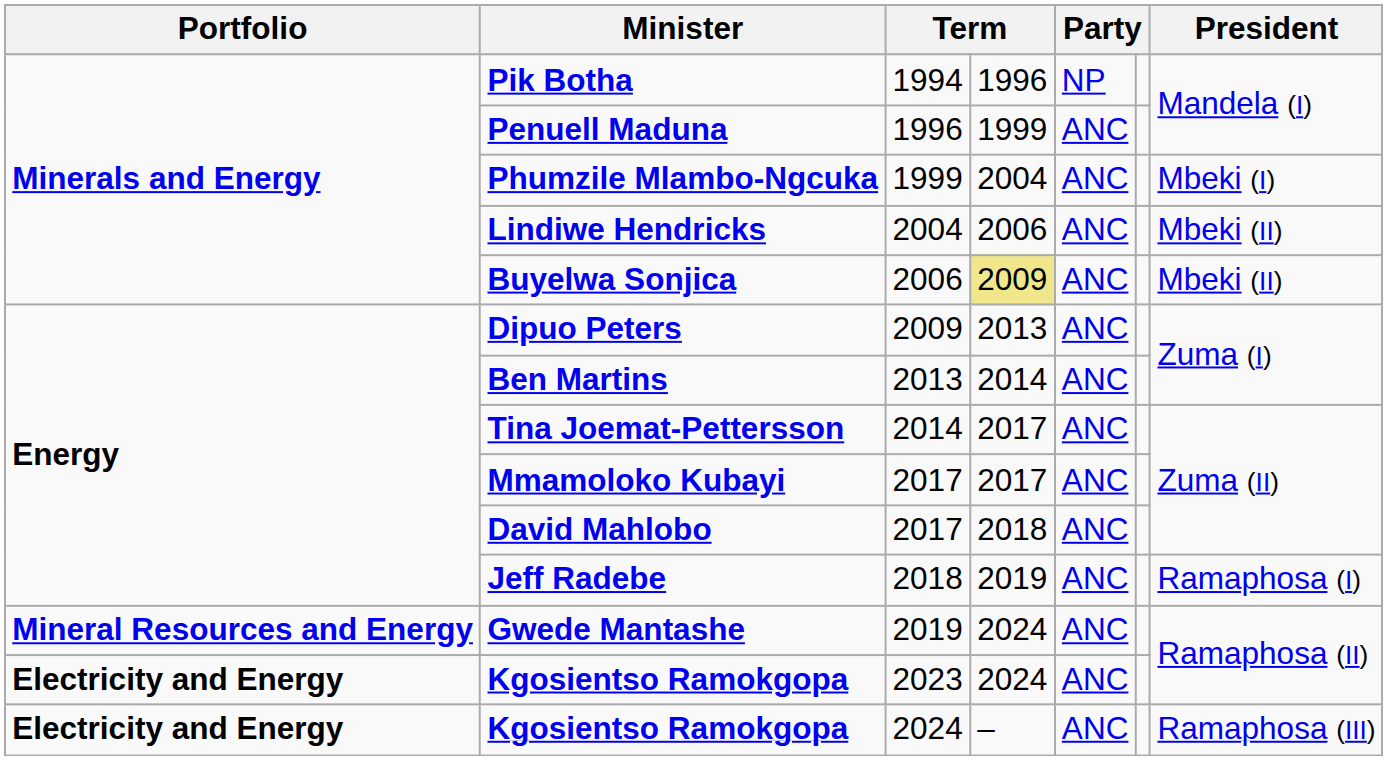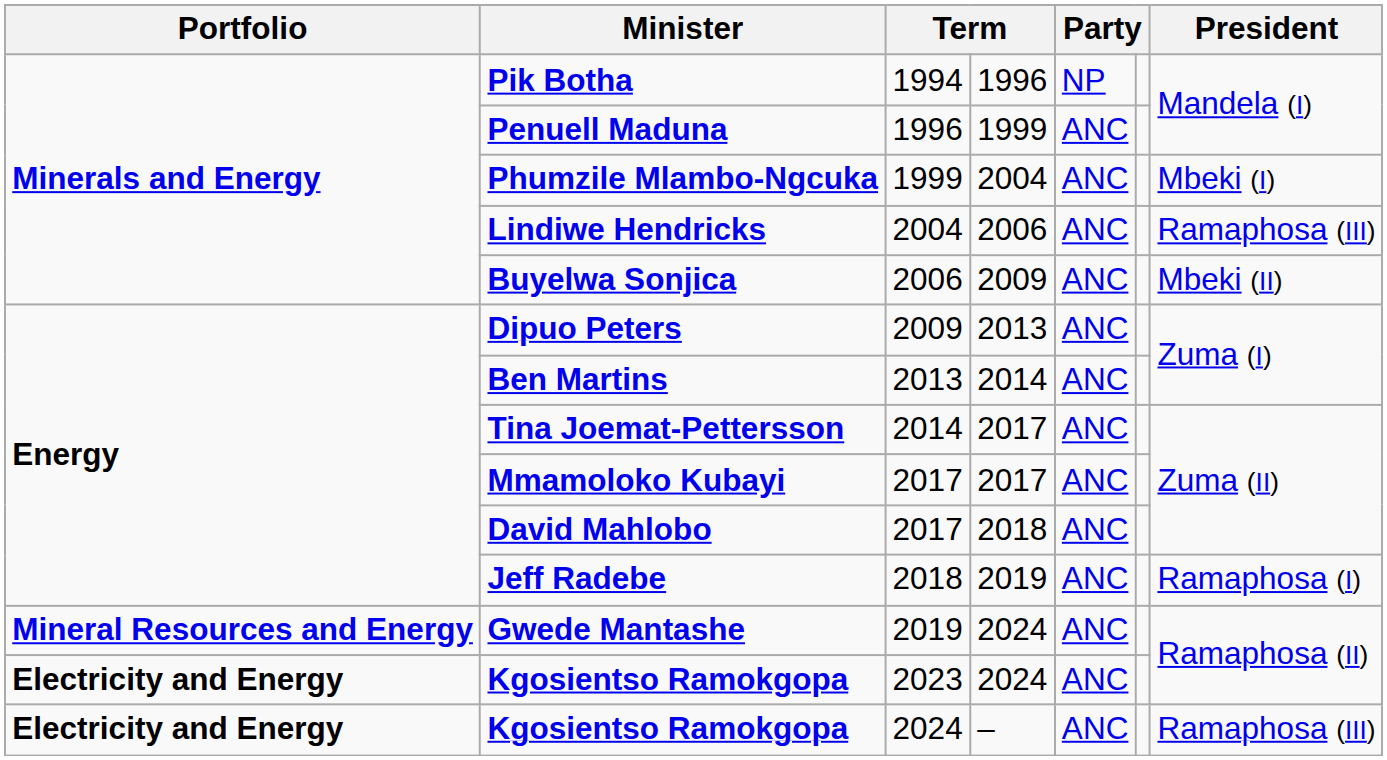(1220, 229) Mbeki (II) -> (1267, 229) Ramaphosa (III)
(1012, 279) khaki background -> (1012, 279) no background
